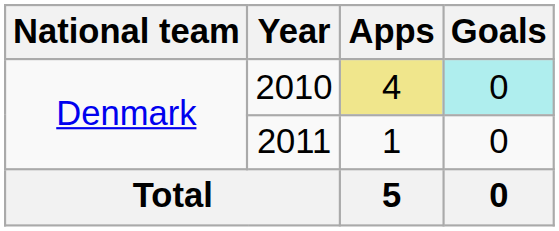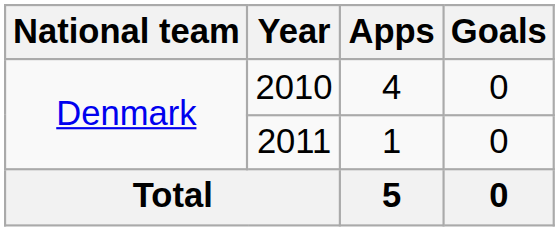(392, 86) khaki background -> (392, 86) no background
(499, 86) paleturquoise background -> (499, 86) no background
